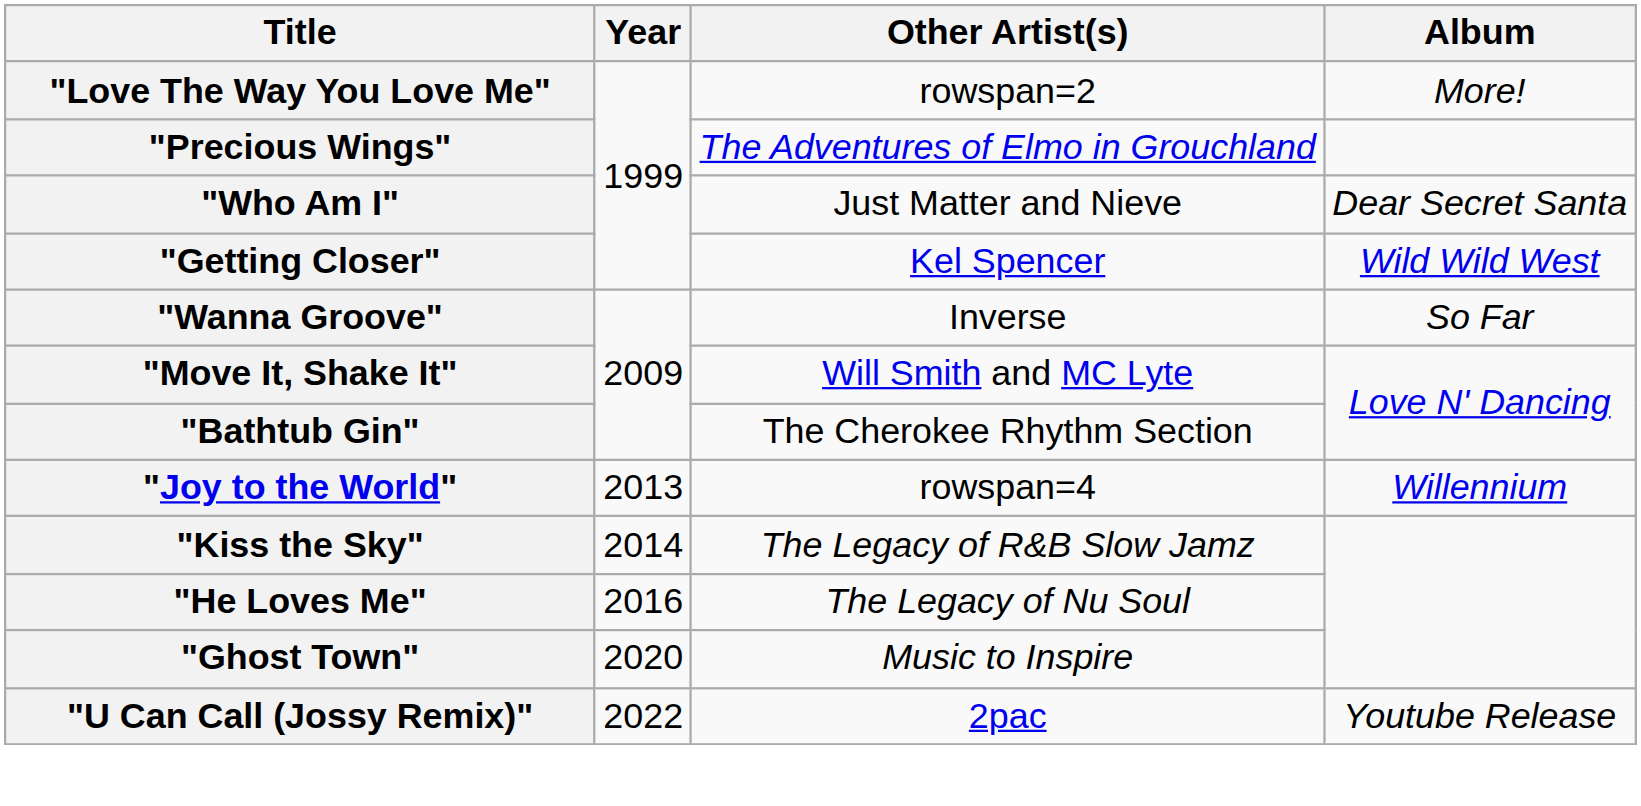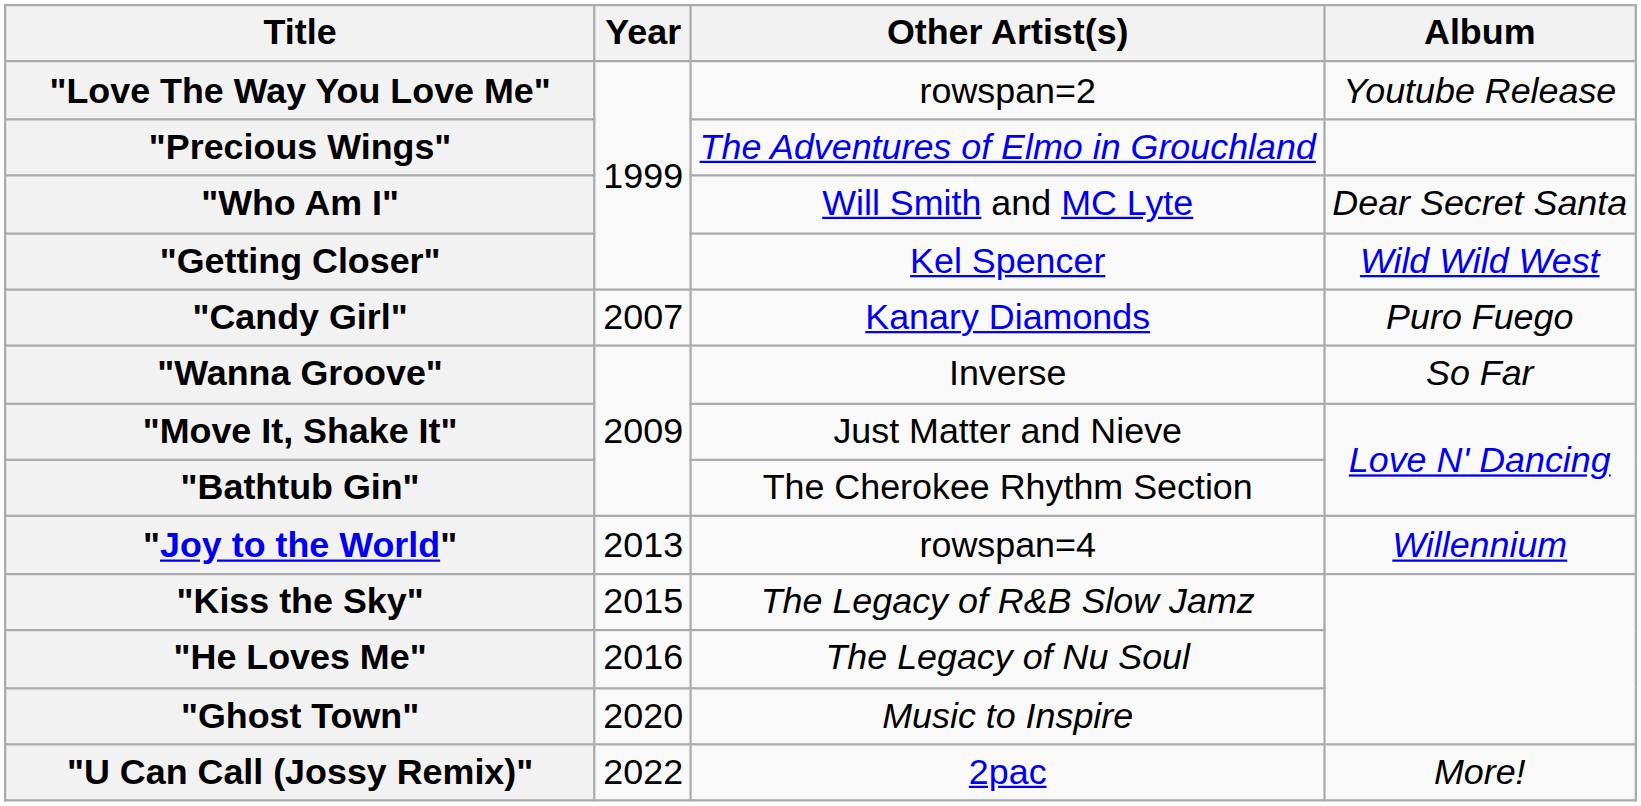(1480, 89) More! -> (1480, 89) Youtube Release
(1008, 203) Just Matter and Nieve -> (1008, 203) Will Smith and MC Lyte
+ row: (300, 317)
(1008, 373) Will Smith and MC Lyte -> (1008, 430) Just Matter and Nieve
(643, 544) 2014 -> (643, 601) 2015
(1480, 715) Youtube Release -> (1480, 771) More!
